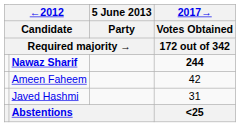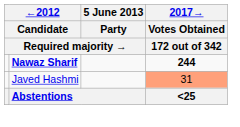- row: (49, 79)
(195, 96) no background -> (186, 79) lightsalmon background
